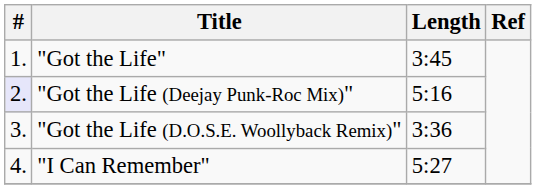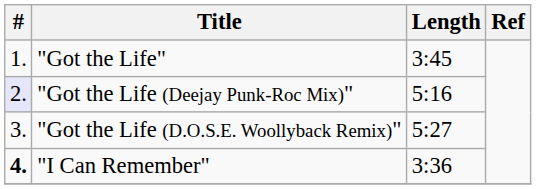(432, 129) 3:36 -> (432, 129) 5:27
(18, 165) normal -> (18, 165) bold
(432, 165) 5:27 -> (432, 165) 3:36
